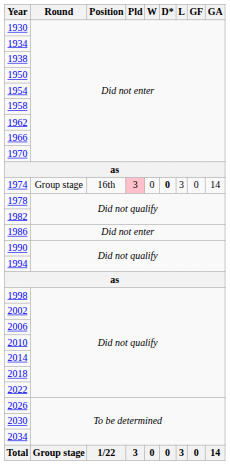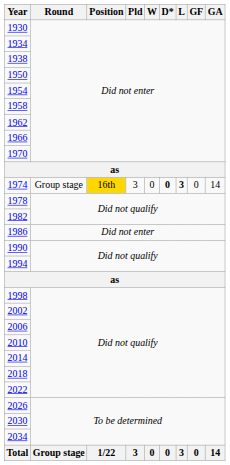(106, 185) no background -> (106, 185) gold background
(135, 185) pink background -> (135, 185) no background
(181, 185) normal -> (181, 185) bold
